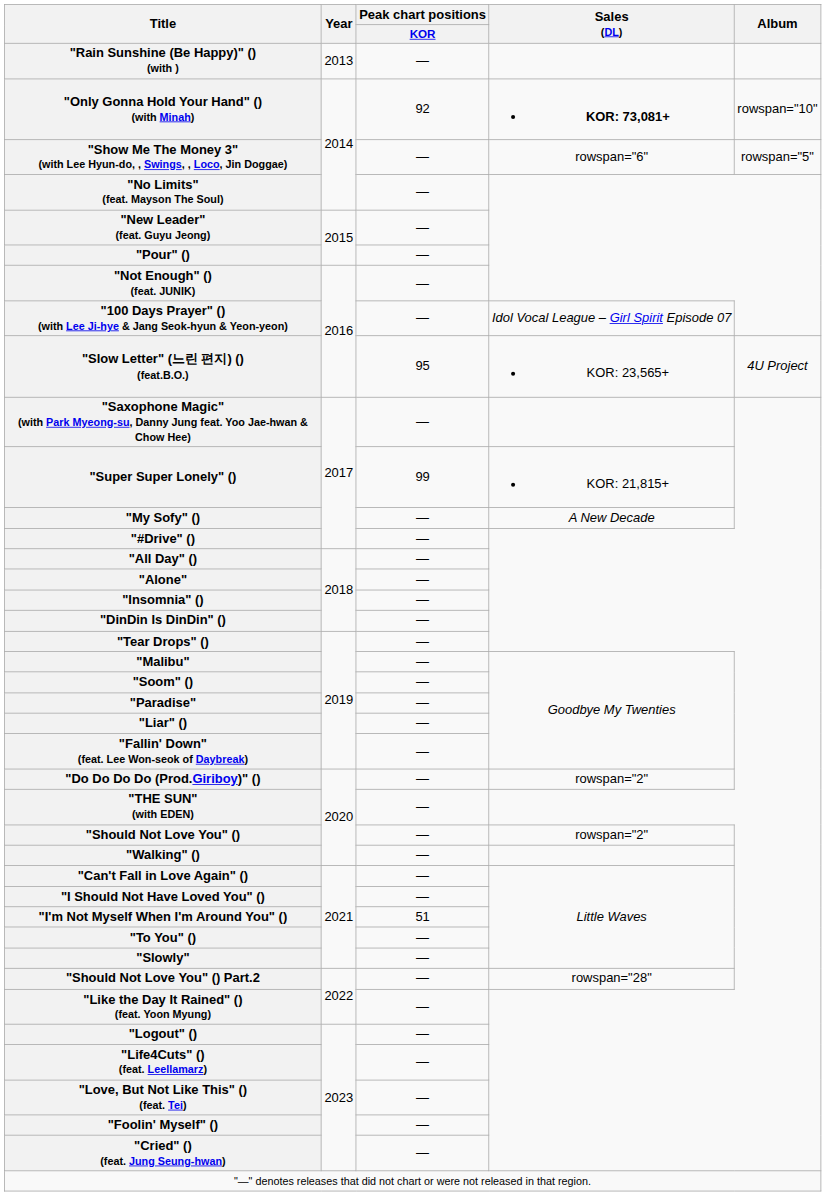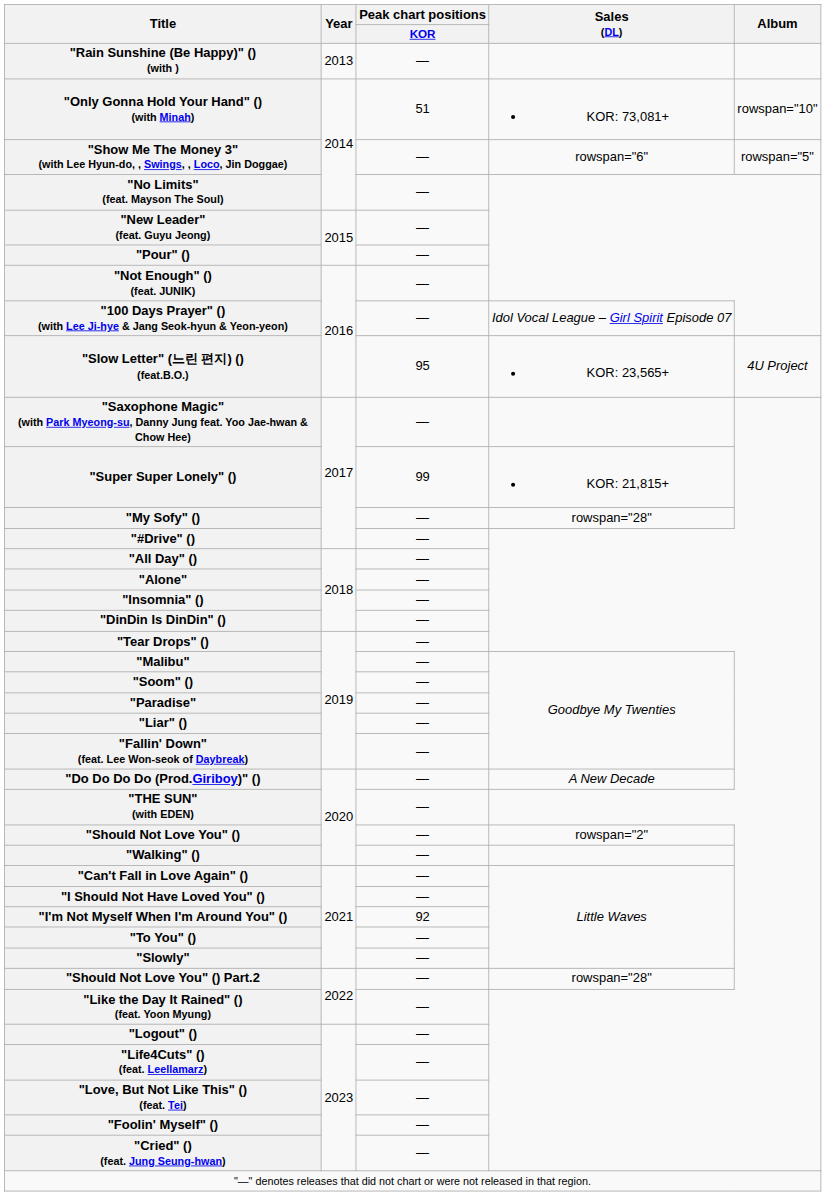(423, 109) 92 -> (423, 109) 51
(612, 116) bold -> (612, 116) normal
(612, 517) A New Decade -> (612, 517) rowspan="28"
(612, 779) rowspan="2" -> (612, 779) A New Decade
(423, 917) 51 -> (423, 917) 92
